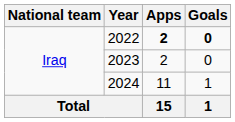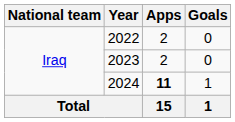(164, 38) bold -> (164, 38) normal
(208, 38) bold -> (208, 38) normal
(164, 83) normal -> (164, 83) bold
